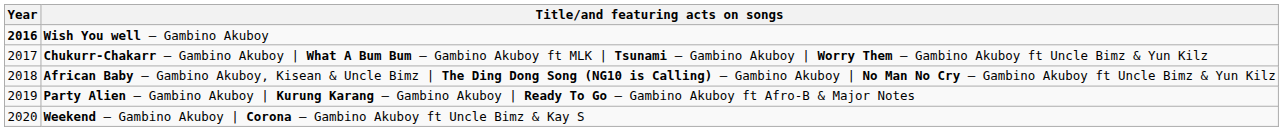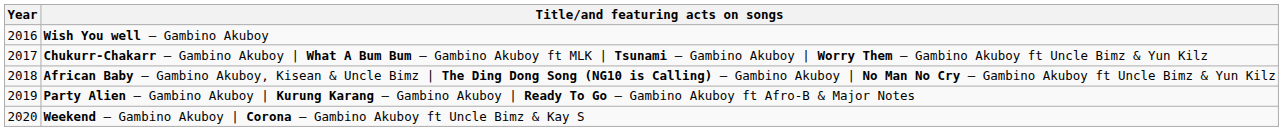(22, 35) bold -> (22, 35) normal
